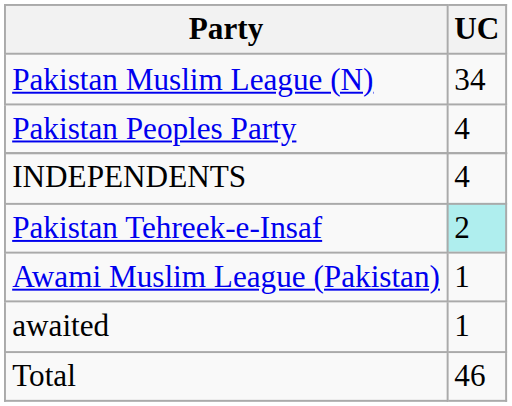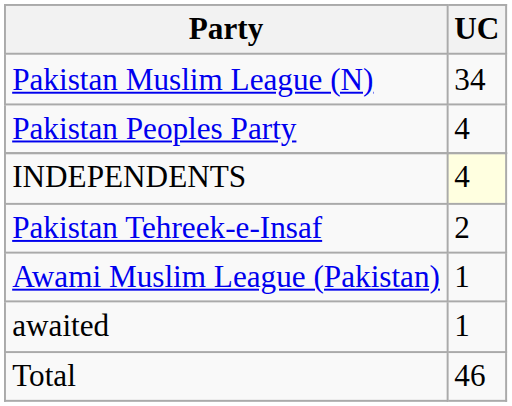(462, 177) no background -> (462, 177) lightyellow background
(462, 227) paleturquoise background -> (462, 227) no background
